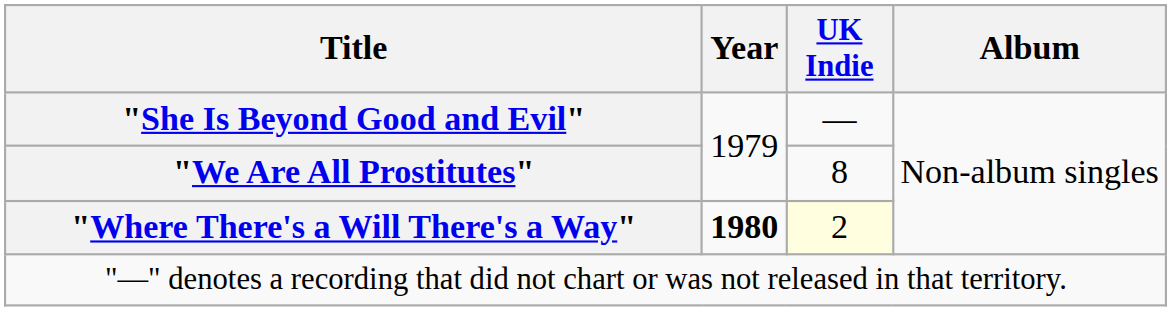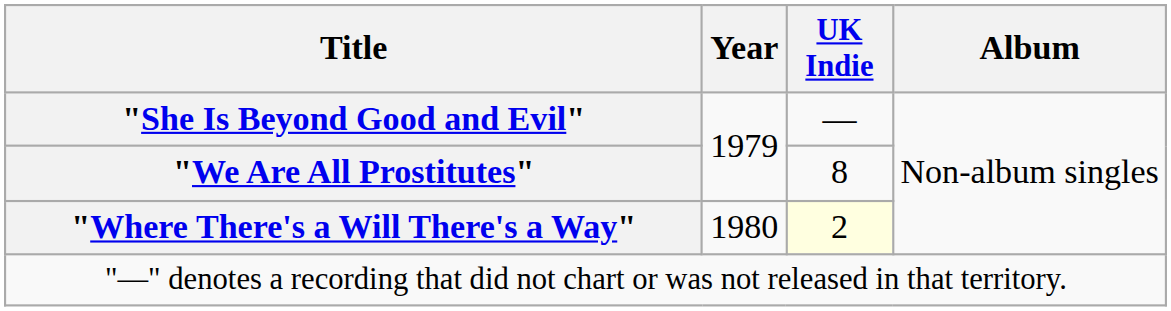(744, 226) bold -> (744, 226) normal
